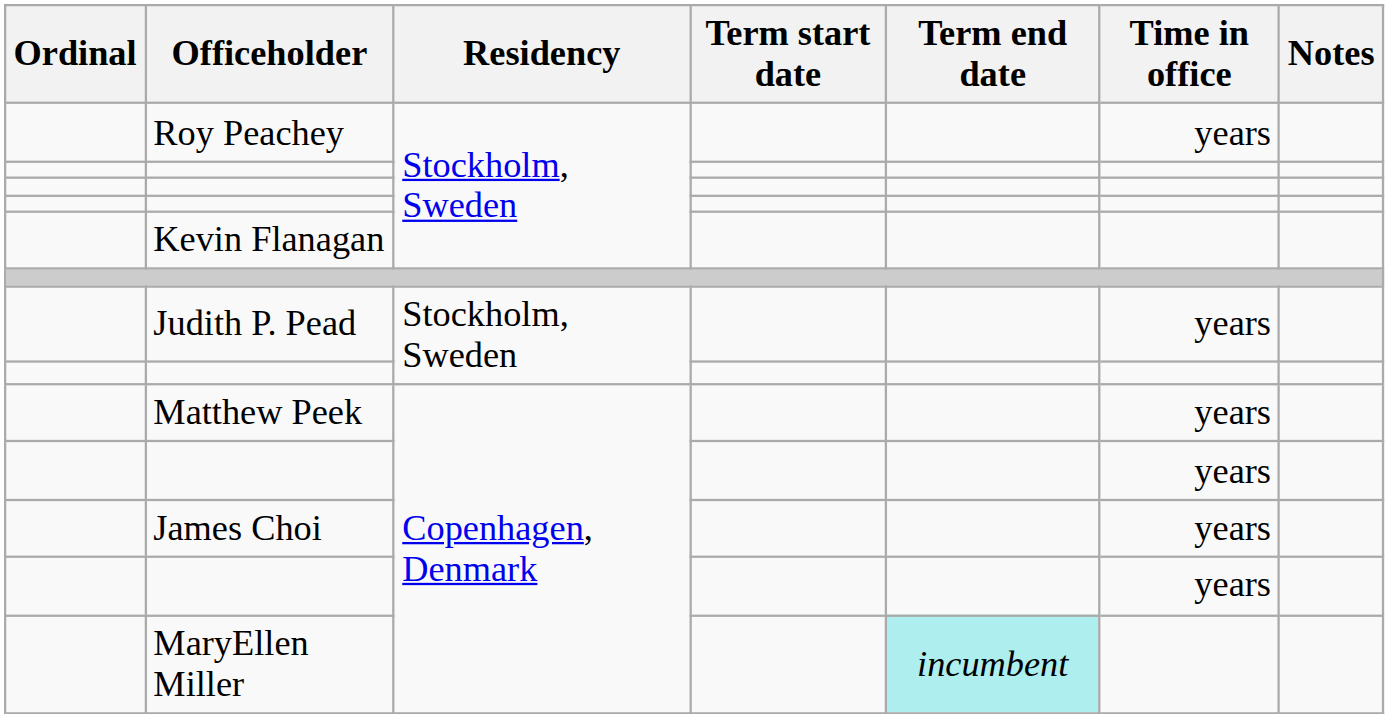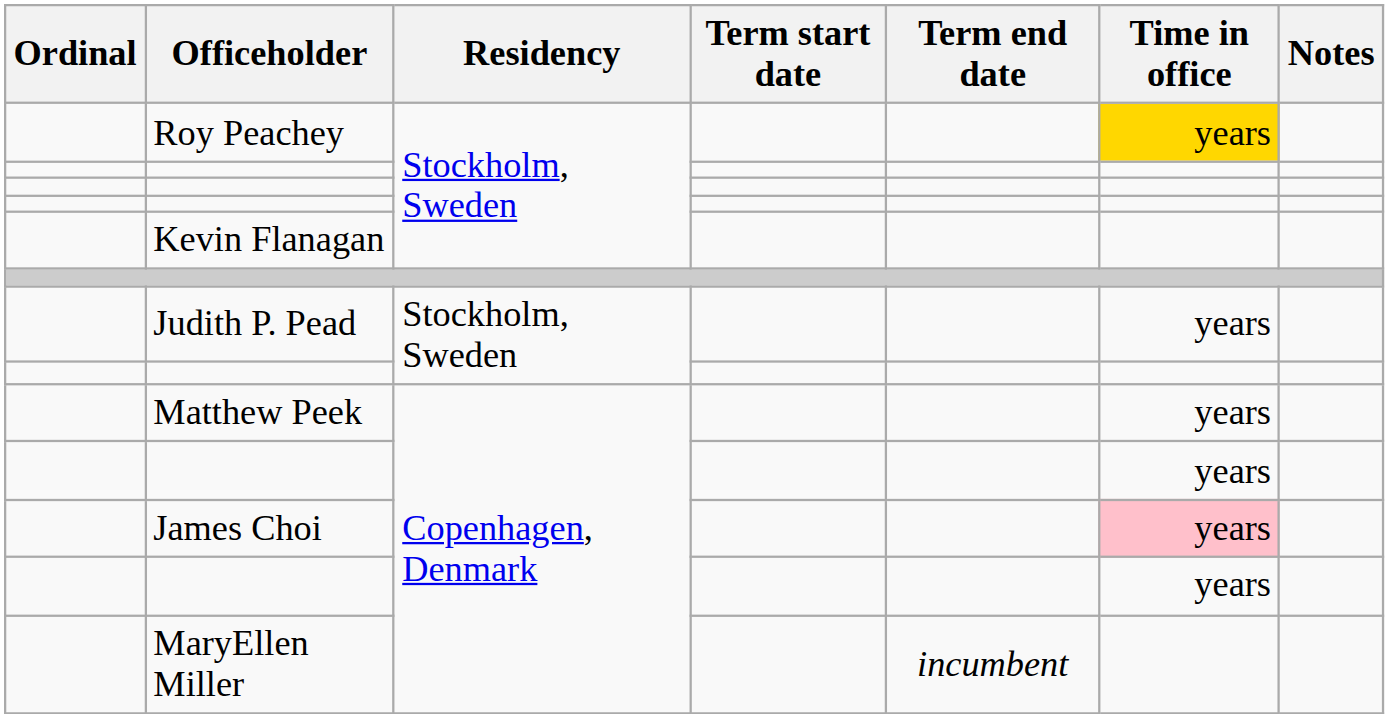(1233, 131) no background -> (1233, 131) gold background
(1233, 527) no background -> (1233, 527) pink background
(993, 663) paleturquoise background -> (993, 663) no background
